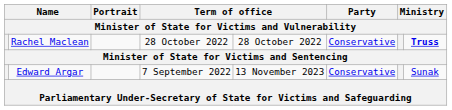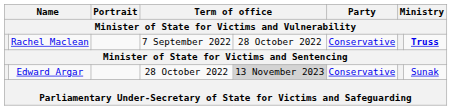(186, 42) 28 October 2022 -> (186, 42) 7 September 2022
(186, 72) 7 September 2022 -> (186, 72) 28 October 2022
(280, 72) no background -> (280, 72) lightgrey background
